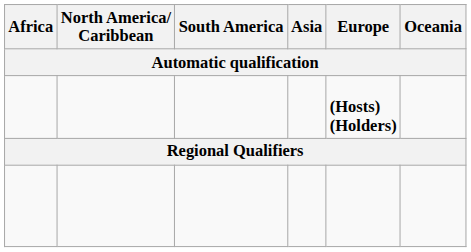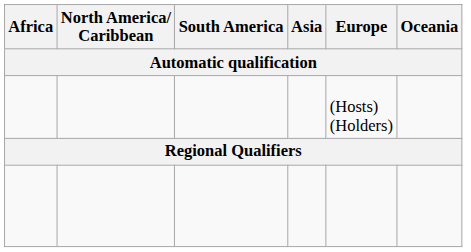(363, 116) bold -> (361, 116) normal
